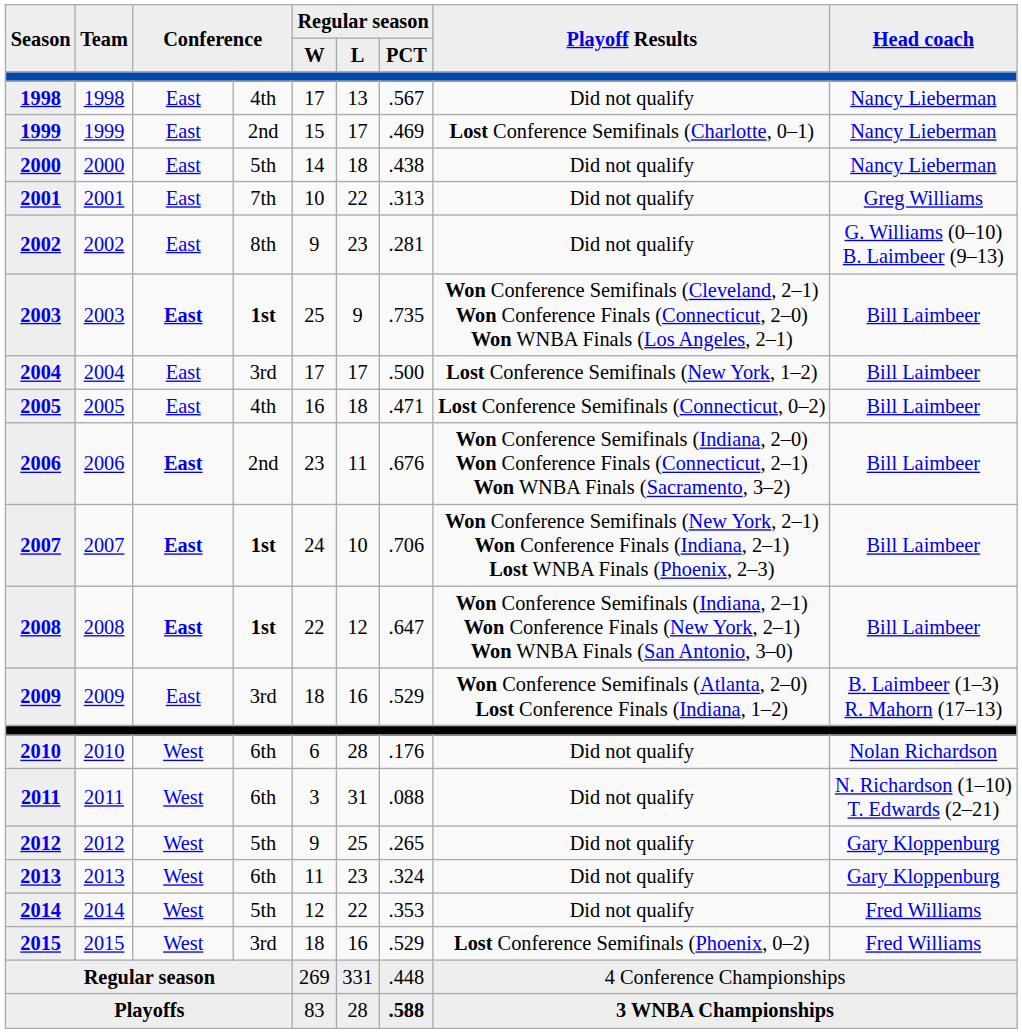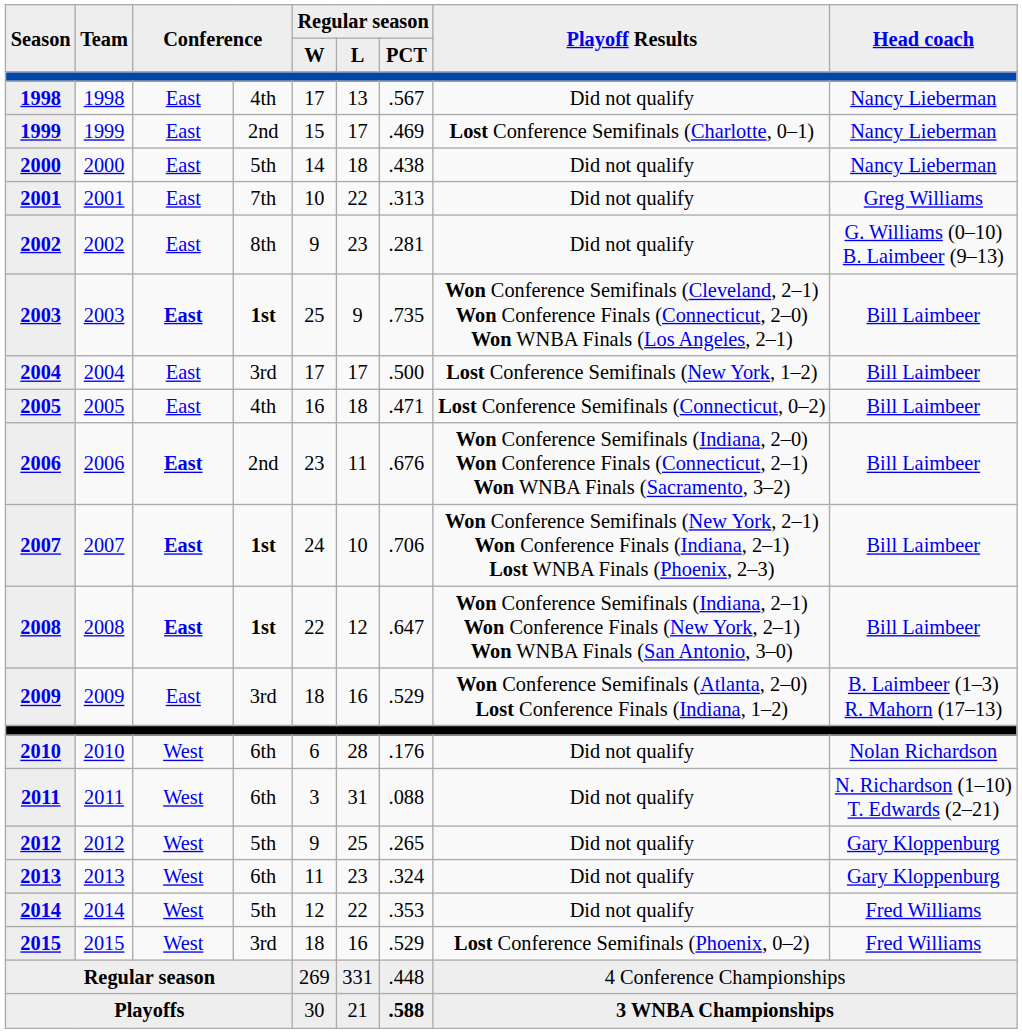(314, 1010) 83 -> (314, 1010) 30
(358, 1010) 28 -> (358, 1010) 21
